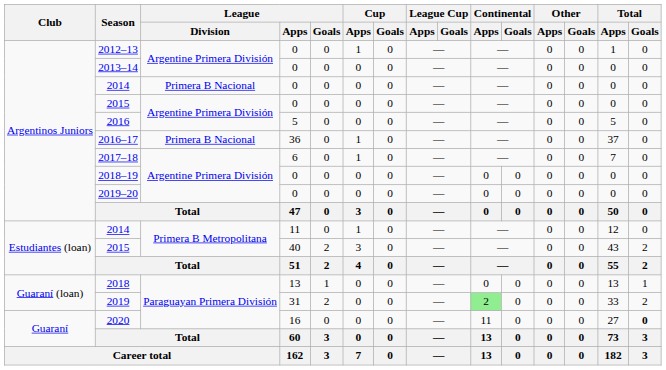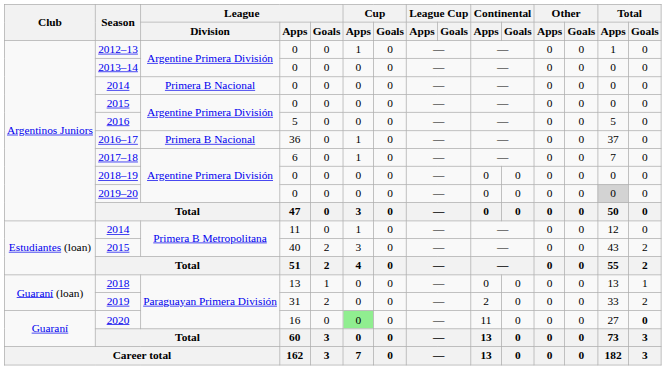(613, 193) no background -> (613, 193) lightgrey background
(486, 301) lightgreen background -> (486, 301) no background
(358, 319) no background -> (358, 319) lightgreen background
